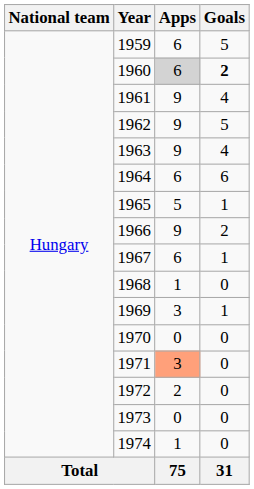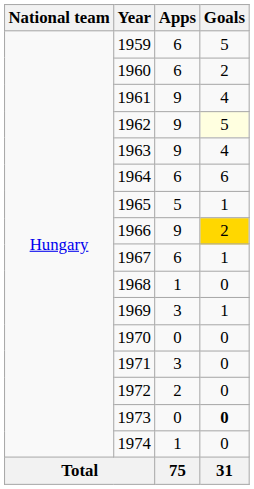(177, 71) lightgrey background -> (177, 71) no background
(224, 71) bold -> (224, 71) normal
(224, 124) no background -> (224, 124) lightyellow background
(224, 230) no background -> (224, 230) gold background
(177, 364) lightsalmon background -> (177, 364) no background
(224, 417) normal -> (224, 417) bold
